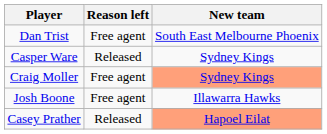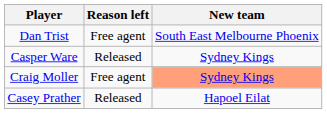- row: (44, 98)
(237, 118) lightsalmon background -> (237, 98) no background
